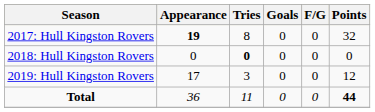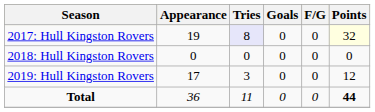(193, 35) bold -> (193, 35) normal
(247, 35) no background -> (247, 35) lavender background
(349, 35) no background -> (349, 35) lightyellow background
(247, 55) bold -> (247, 55) normal
